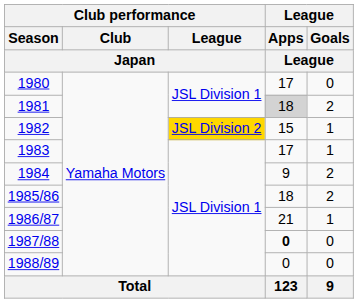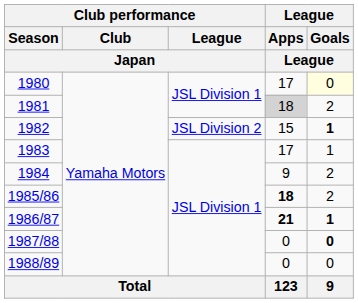(330, 83) no background -> (330, 83) lightyellow background
(217, 128) gold background -> (217, 128) no background
(330, 128) normal -> (330, 128) bold
(286, 196) normal -> (286, 196) bold
(286, 219) normal -> (286, 219) bold
(330, 219) normal -> (330, 219) bold
(286, 241) bold -> (286, 241) normal
(330, 241) normal -> (330, 241) bold
